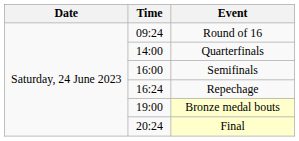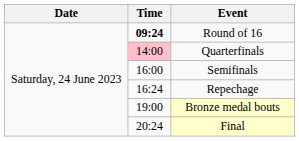(149, 32) normal -> (149, 32) bold
(149, 51) no background -> (149, 51) pink background
